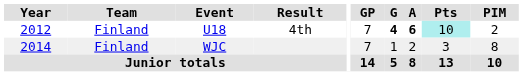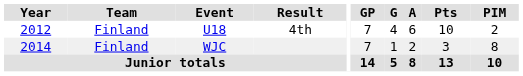(394, 29) bold -> (394, 29) normal
(412, 29) bold -> (412, 29) normal
(446, 29) paleturquoise background -> (446, 29) no background
